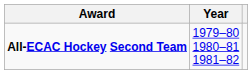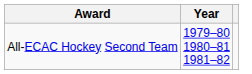(97, 46) bold -> (92, 46) normal
